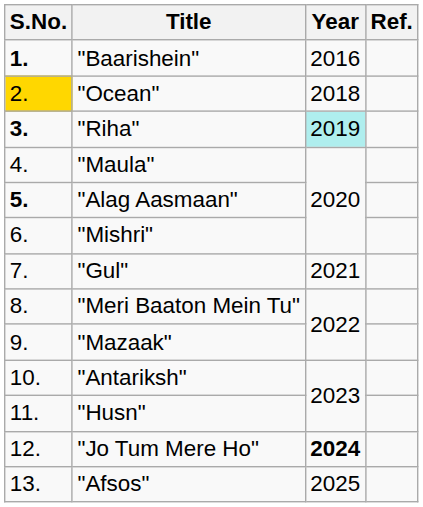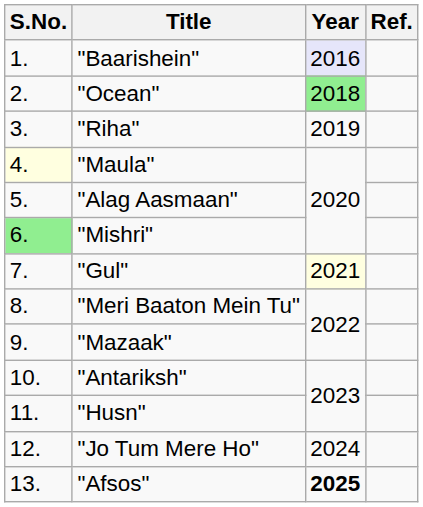(19, 57) bold -> (19, 57) normal
(335, 57) no background -> (335, 57) lavender background
(19, 93) gold background -> (19, 93) no background
(335, 93) no background -> (335, 93) lightgreen background
(19, 128) bold -> (19, 128) normal
(335, 128) paleturquoise background -> (335, 128) no background
(19, 164) no background -> (19, 164) lightyellow background
(19, 199) bold -> (19, 199) normal
(19, 235) no background -> (19, 235) lightgreen background
(335, 270) no background -> (335, 270) lightyellow background
(335, 448) bold -> (335, 448) normal
(335, 484) normal -> (335, 484) bold
